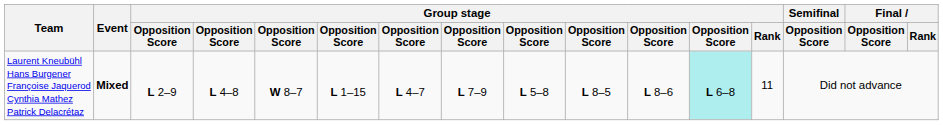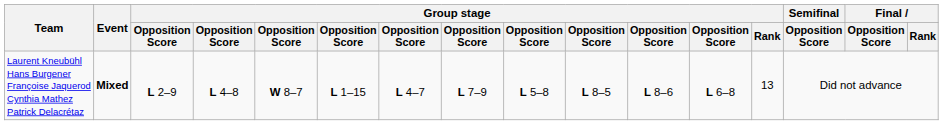(720, 92) paleturquoise background -> (720, 92) no background
(767, 86) 11 -> (767, 86) 13
